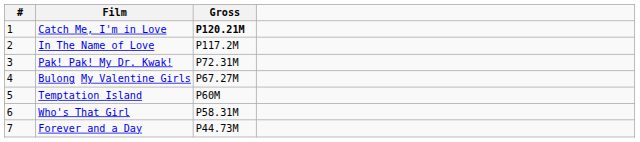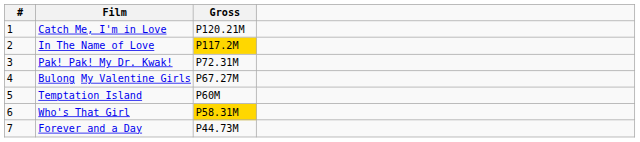(220, 29) bold -> (220, 29) normal
(217, 46) no background -> (217, 46) gold background
(217, 112) no background -> (217, 112) gold background
